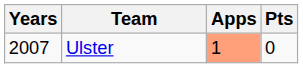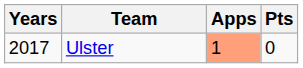(29, 47) 2007 -> (29, 47) 2017
